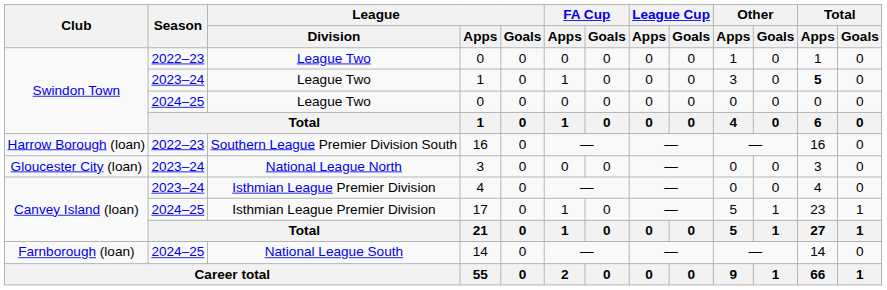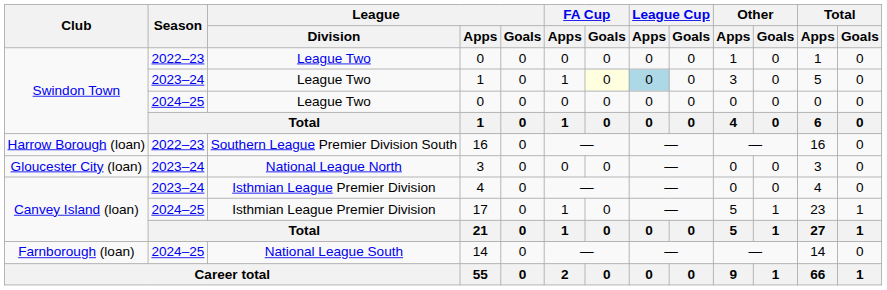(607, 79) no background -> (607, 79) lightyellow background
(649, 79) no background -> (649, 79) lightblue background
(818, 79) bold -> (818, 79) normal
